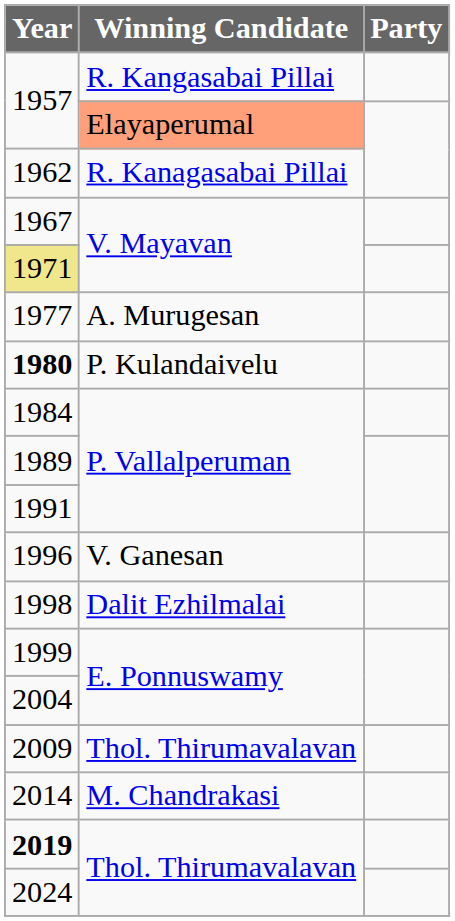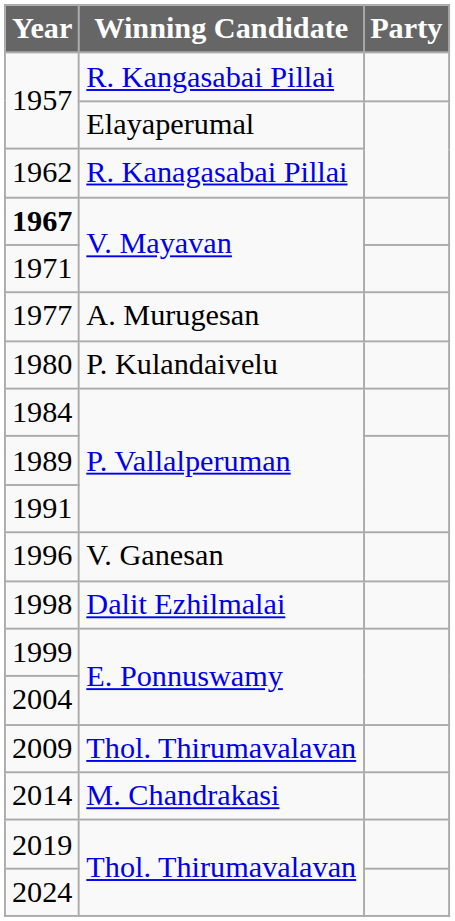(170, 124) lightsalmon background -> (170, 124) no background
(42, 220) normal -> (42, 220) bold
(42, 268) khaki background -> (42, 268) no background
(42, 364) bold -> (42, 364) normal
(42, 843) bold -> (42, 843) normal
